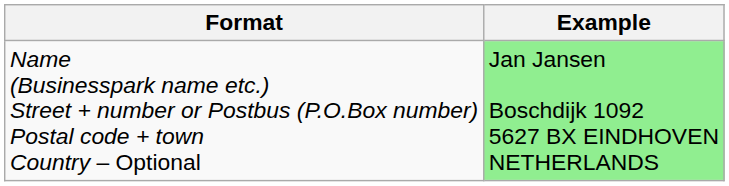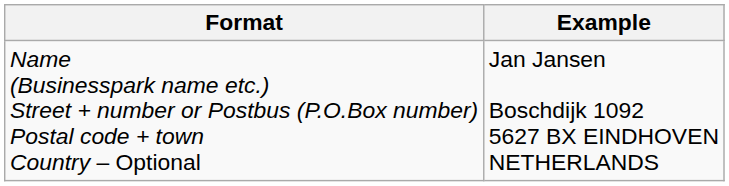(604, 110) lightgreen background -> (604, 110) no background
